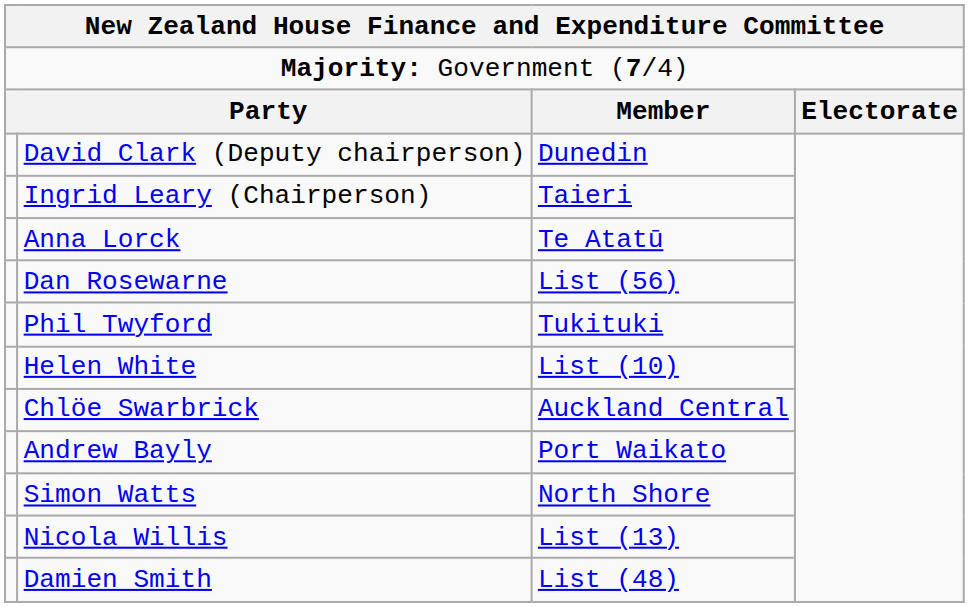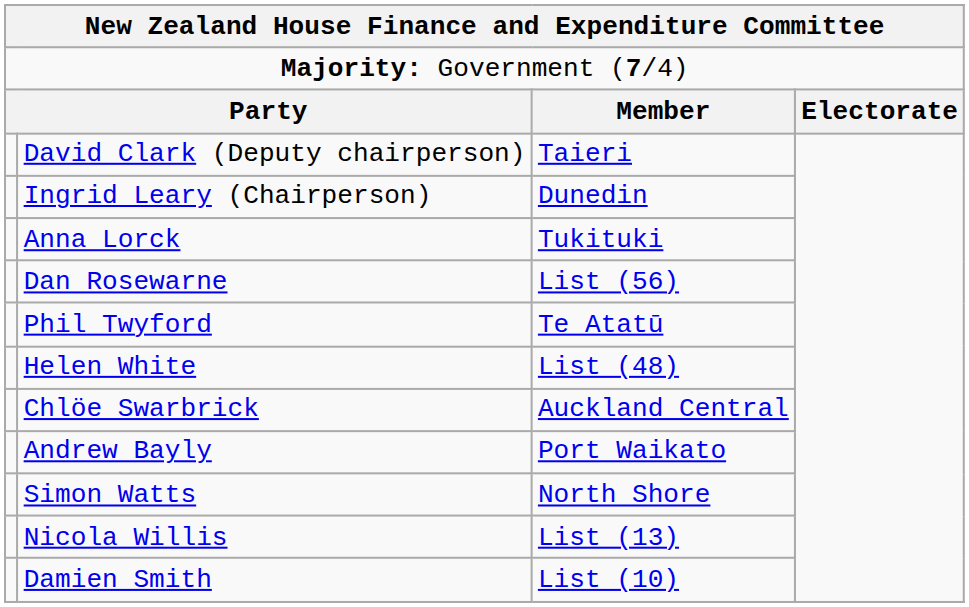(593, 154) Dunedin -> (585, 154) Taieri
(585, 197) Taieri -> (593, 197) Dunedin
(601, 239) Te Atatū -> (601, 239) Tukituki
(601, 324) Tukituki -> (601, 324) Te Atatū
(608, 367) List (10) -> (608, 367) List (48)
(608, 580) List (48) -> (608, 580) List (10)
